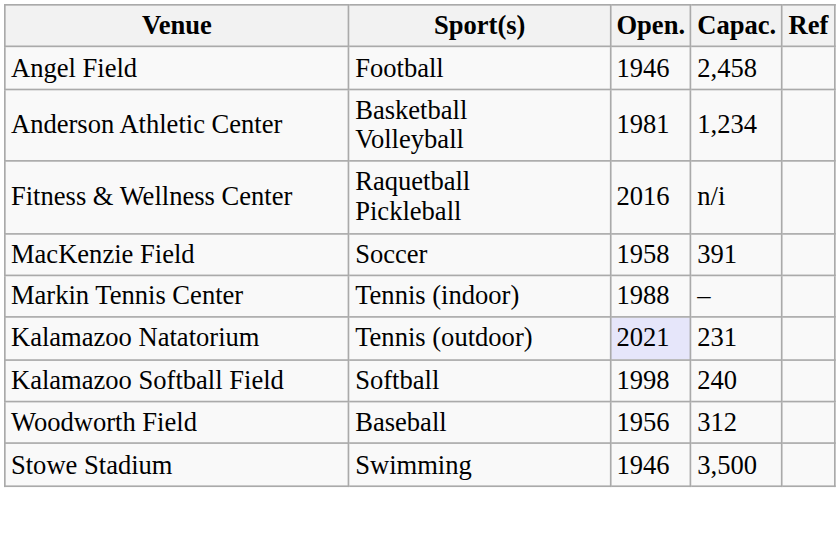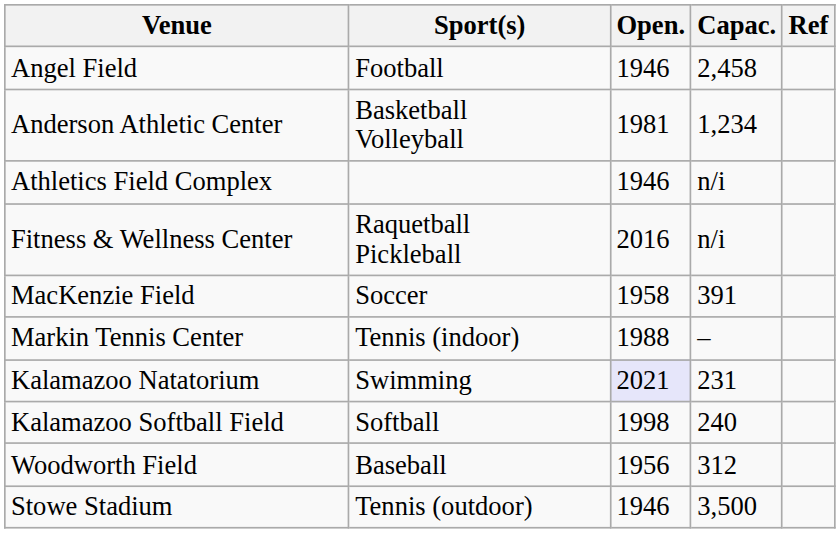+ row: (142, 181)
(444, 338) Tennis (outdoor) -> (413, 380) Swimming
(413, 464) Swimming -> (444, 506) Tennis (outdoor)
